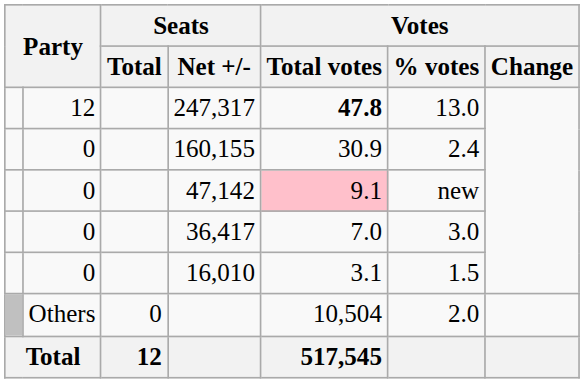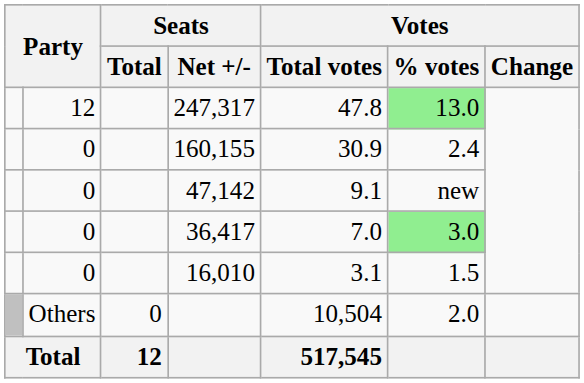(360, 108) bold -> (360, 108) normal
(457, 108) no background -> (457, 108) lightgreen background
(366, 190) pink background -> (366, 190) no background
(464, 232) no background -> (464, 232) lightgreen background
